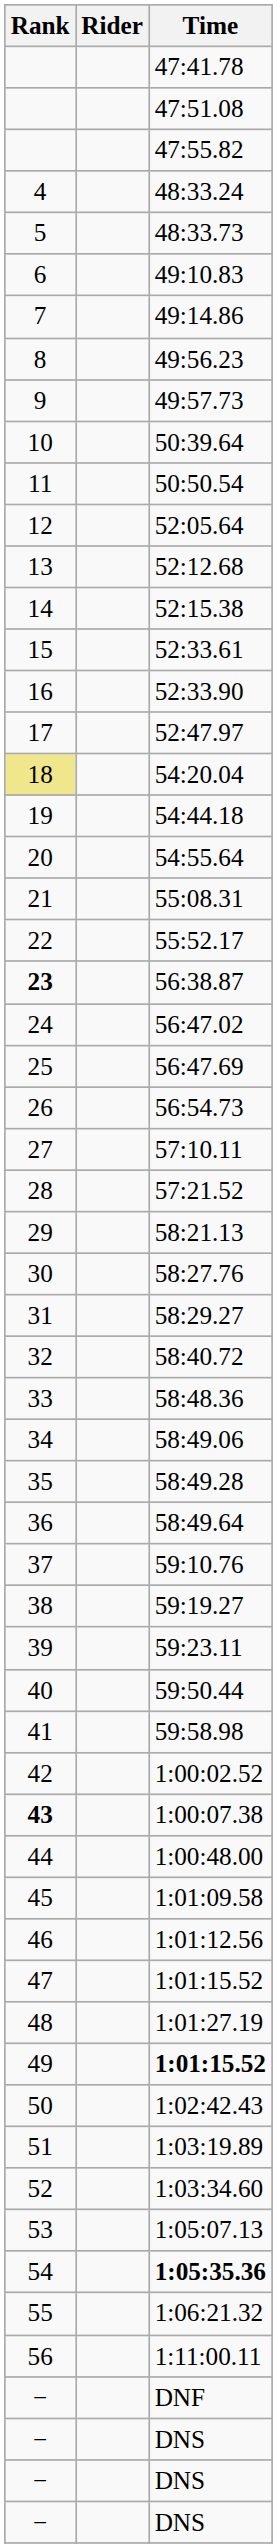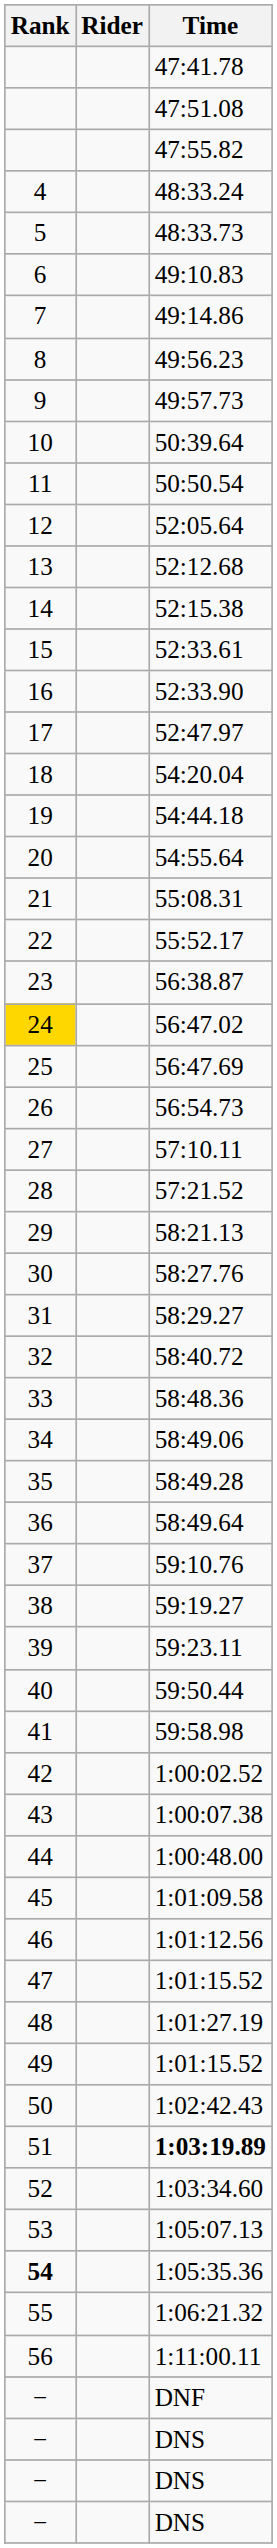(40, 774) khaki background -> (40, 774) no background
(40, 982) bold -> (40, 982) normal
(40, 1023) no background -> (40, 1023) gold background
(40, 1814) bold -> (40, 1814) normal
(210, 2064) bold -> (209, 2064) normal
(209, 2147) normal -> (210, 2147) bold
(40, 2272) normal -> (40, 2272) bold
(210, 2272) bold -> (209, 2272) normal
